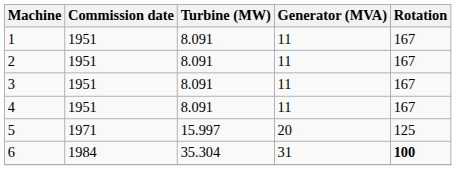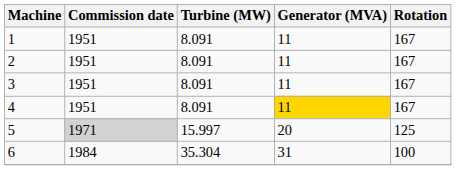(284, 107) no background -> (284, 107) gold background
(82, 130) no background -> (82, 130) lightgrey background
(404, 152) bold -> (404, 152) normal
